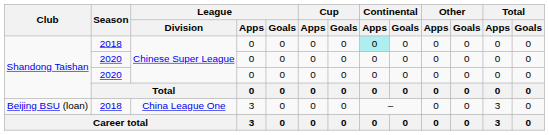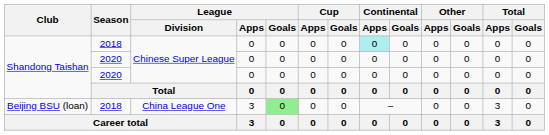(282, 106) no background -> (282, 106) lightgreen background
